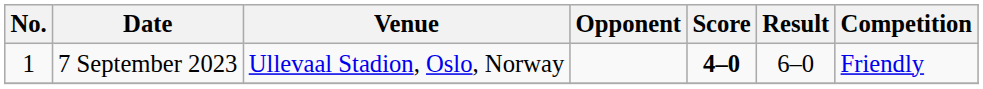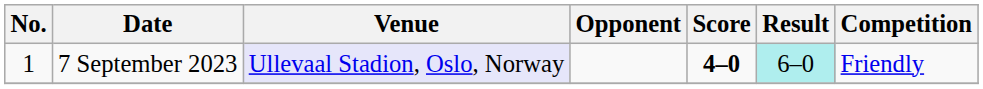(406, 63) no background -> (406, 63) lavender background
(796, 63) no background -> (796, 63) paleturquoise background
